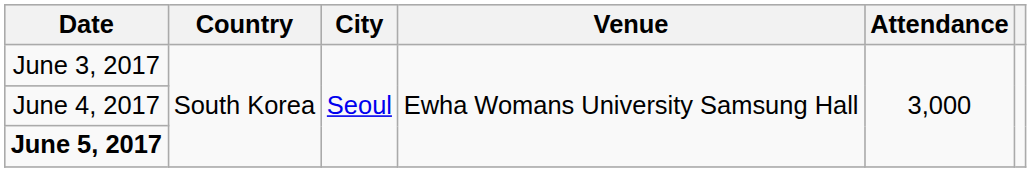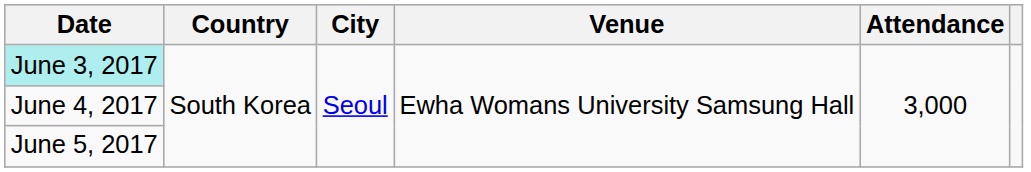(86, 65) no background -> (84, 65) paleturquoise background
(86, 145) bold -> (84, 145) normal
